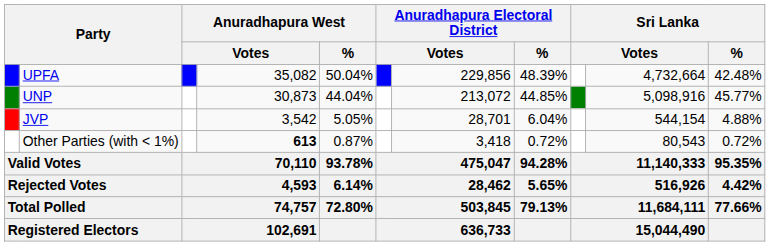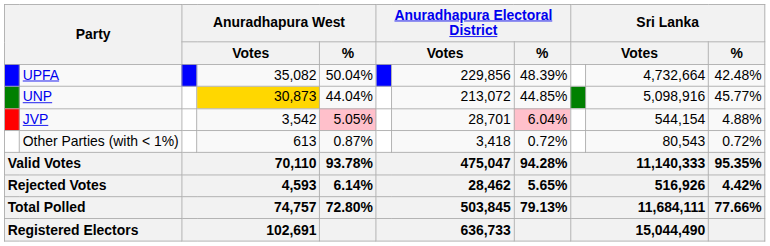(295, 97) no background -> (295, 97) gold background
(353, 119) no background -> (353, 119) pink background
(548, 119) no background -> (548, 119) pink background
(305, 141) bold -> (305, 141) normal
